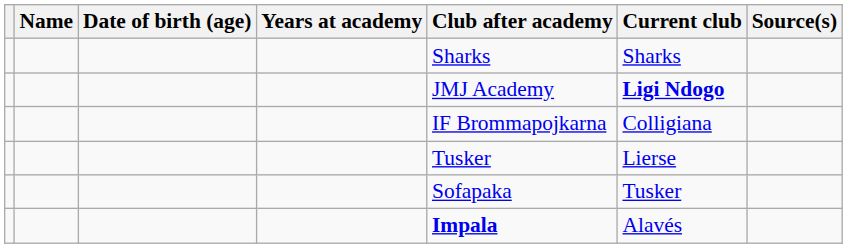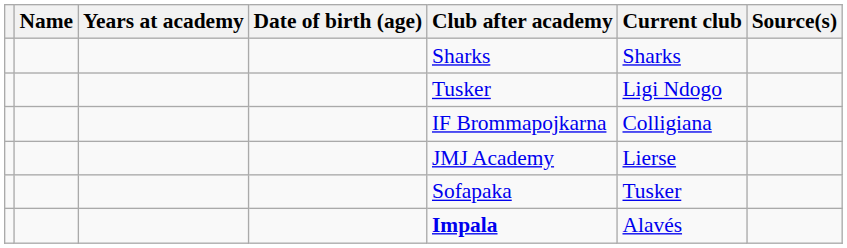columns swapped: (167, 21) <-> (342, 21)
(493, 89) JMJ Academy -> (461, 89) Tusker
(673, 89) bold -> (672, 89) normal
(461, 157) Tusker -> (493, 157) JMJ Academy
